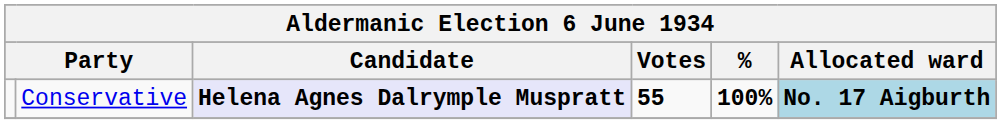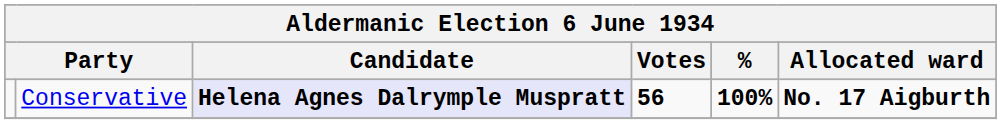(651, 99) 55 -> (651, 99) 56
(887, 99) lightblue background -> (887, 99) no background
